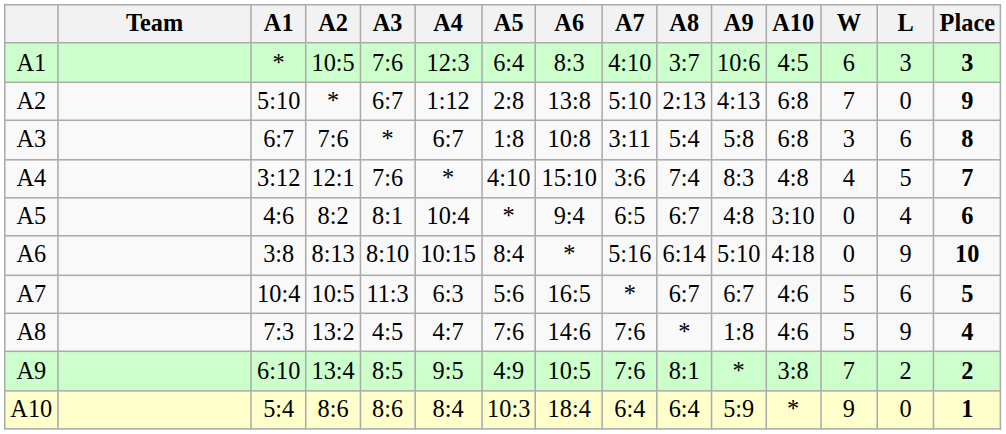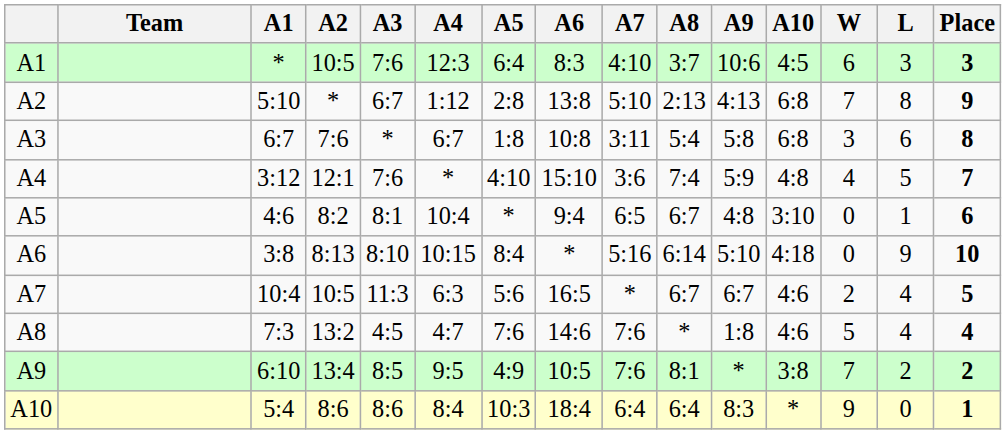(906, 100) 0 -> (906, 100) 8
(739, 178) 8:3 -> (739, 178) 5:9
(906, 216) 4 -> (906, 216) 1
(849, 293) 5 -> (849, 293) 2
(906, 293) 6 -> (906, 293) 4
(906, 332) 9 -> (906, 332) 4
(739, 409) 5:9 -> (739, 409) 8:3
